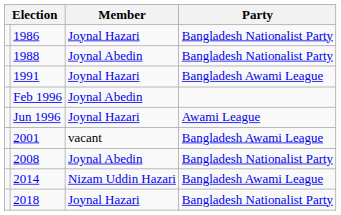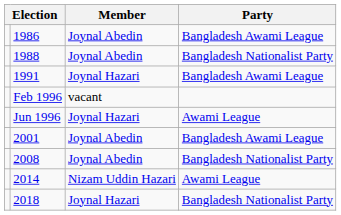(104, 35) Joynal Hazari -> (105, 35) Joynal Abedin
(257, 35) Bangladesh Nationalist Party -> (253, 35) Bangladesh Awami League
(105, 96) Joynal Abedin -> (85, 96) vacant
(85, 138) vacant -> (105, 138) Joynal Abedin
(253, 179) Bangladesh Awami League -> (221, 179) Awami League
